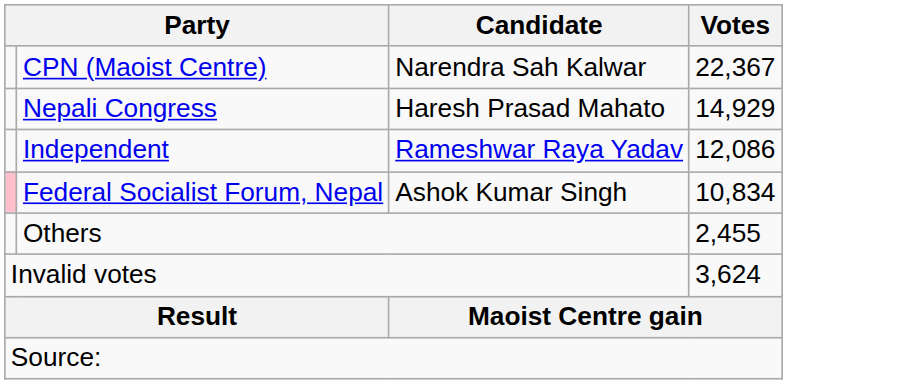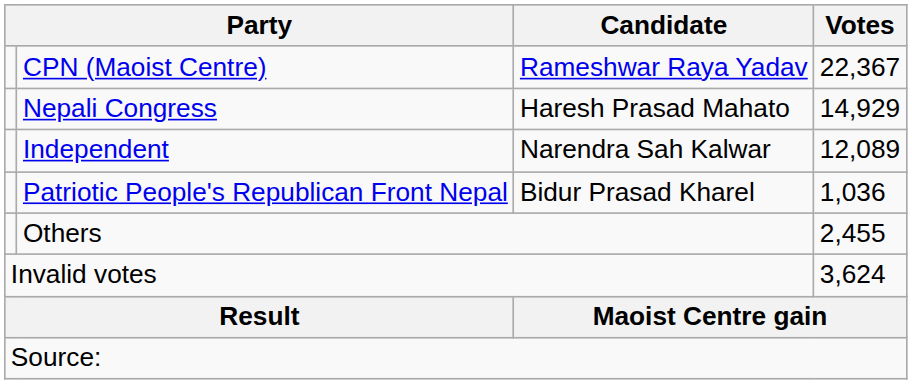(521, 66) Narendra Sah Kalwar -> (664, 66) Rameshwar Raya Yadav
(539, 150) Rameshwar Raya Yadav -> (645, 150) Narendra Sah Kalwar
(735, 150) 12,086 -> (860, 150) 12,089
- row: (203, 191)
+ row: (265, 191)
